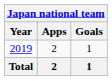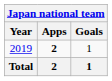(54, 48) normal -> (54, 48) bold
